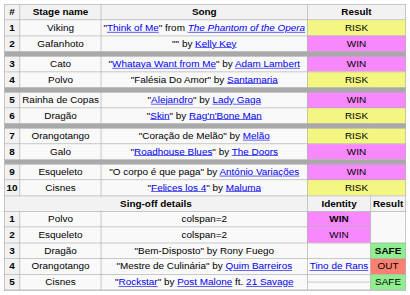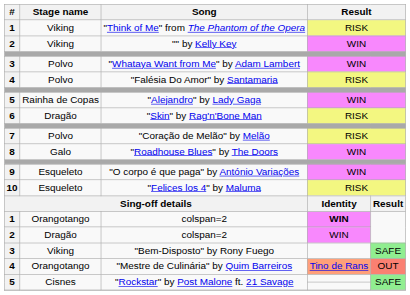(61, 43) Gafanhoto -> (61, 43) Viking
(61, 64) Cato -> (61, 64) Polvo
(61, 136) Orangotango -> (61, 136) Polvo
(61, 187) Cisnes -> (61, 187) Esqueleto
(61, 219) Polvo -> (61, 219) Orangotango
(61, 235) Esqueleto -> (61, 235) Dragão
(61, 250) Dragão -> (61, 250) Viking
(388, 250) bold -> (388, 250) normal
(339, 266) no background -> (339, 266) lightsalmon background
